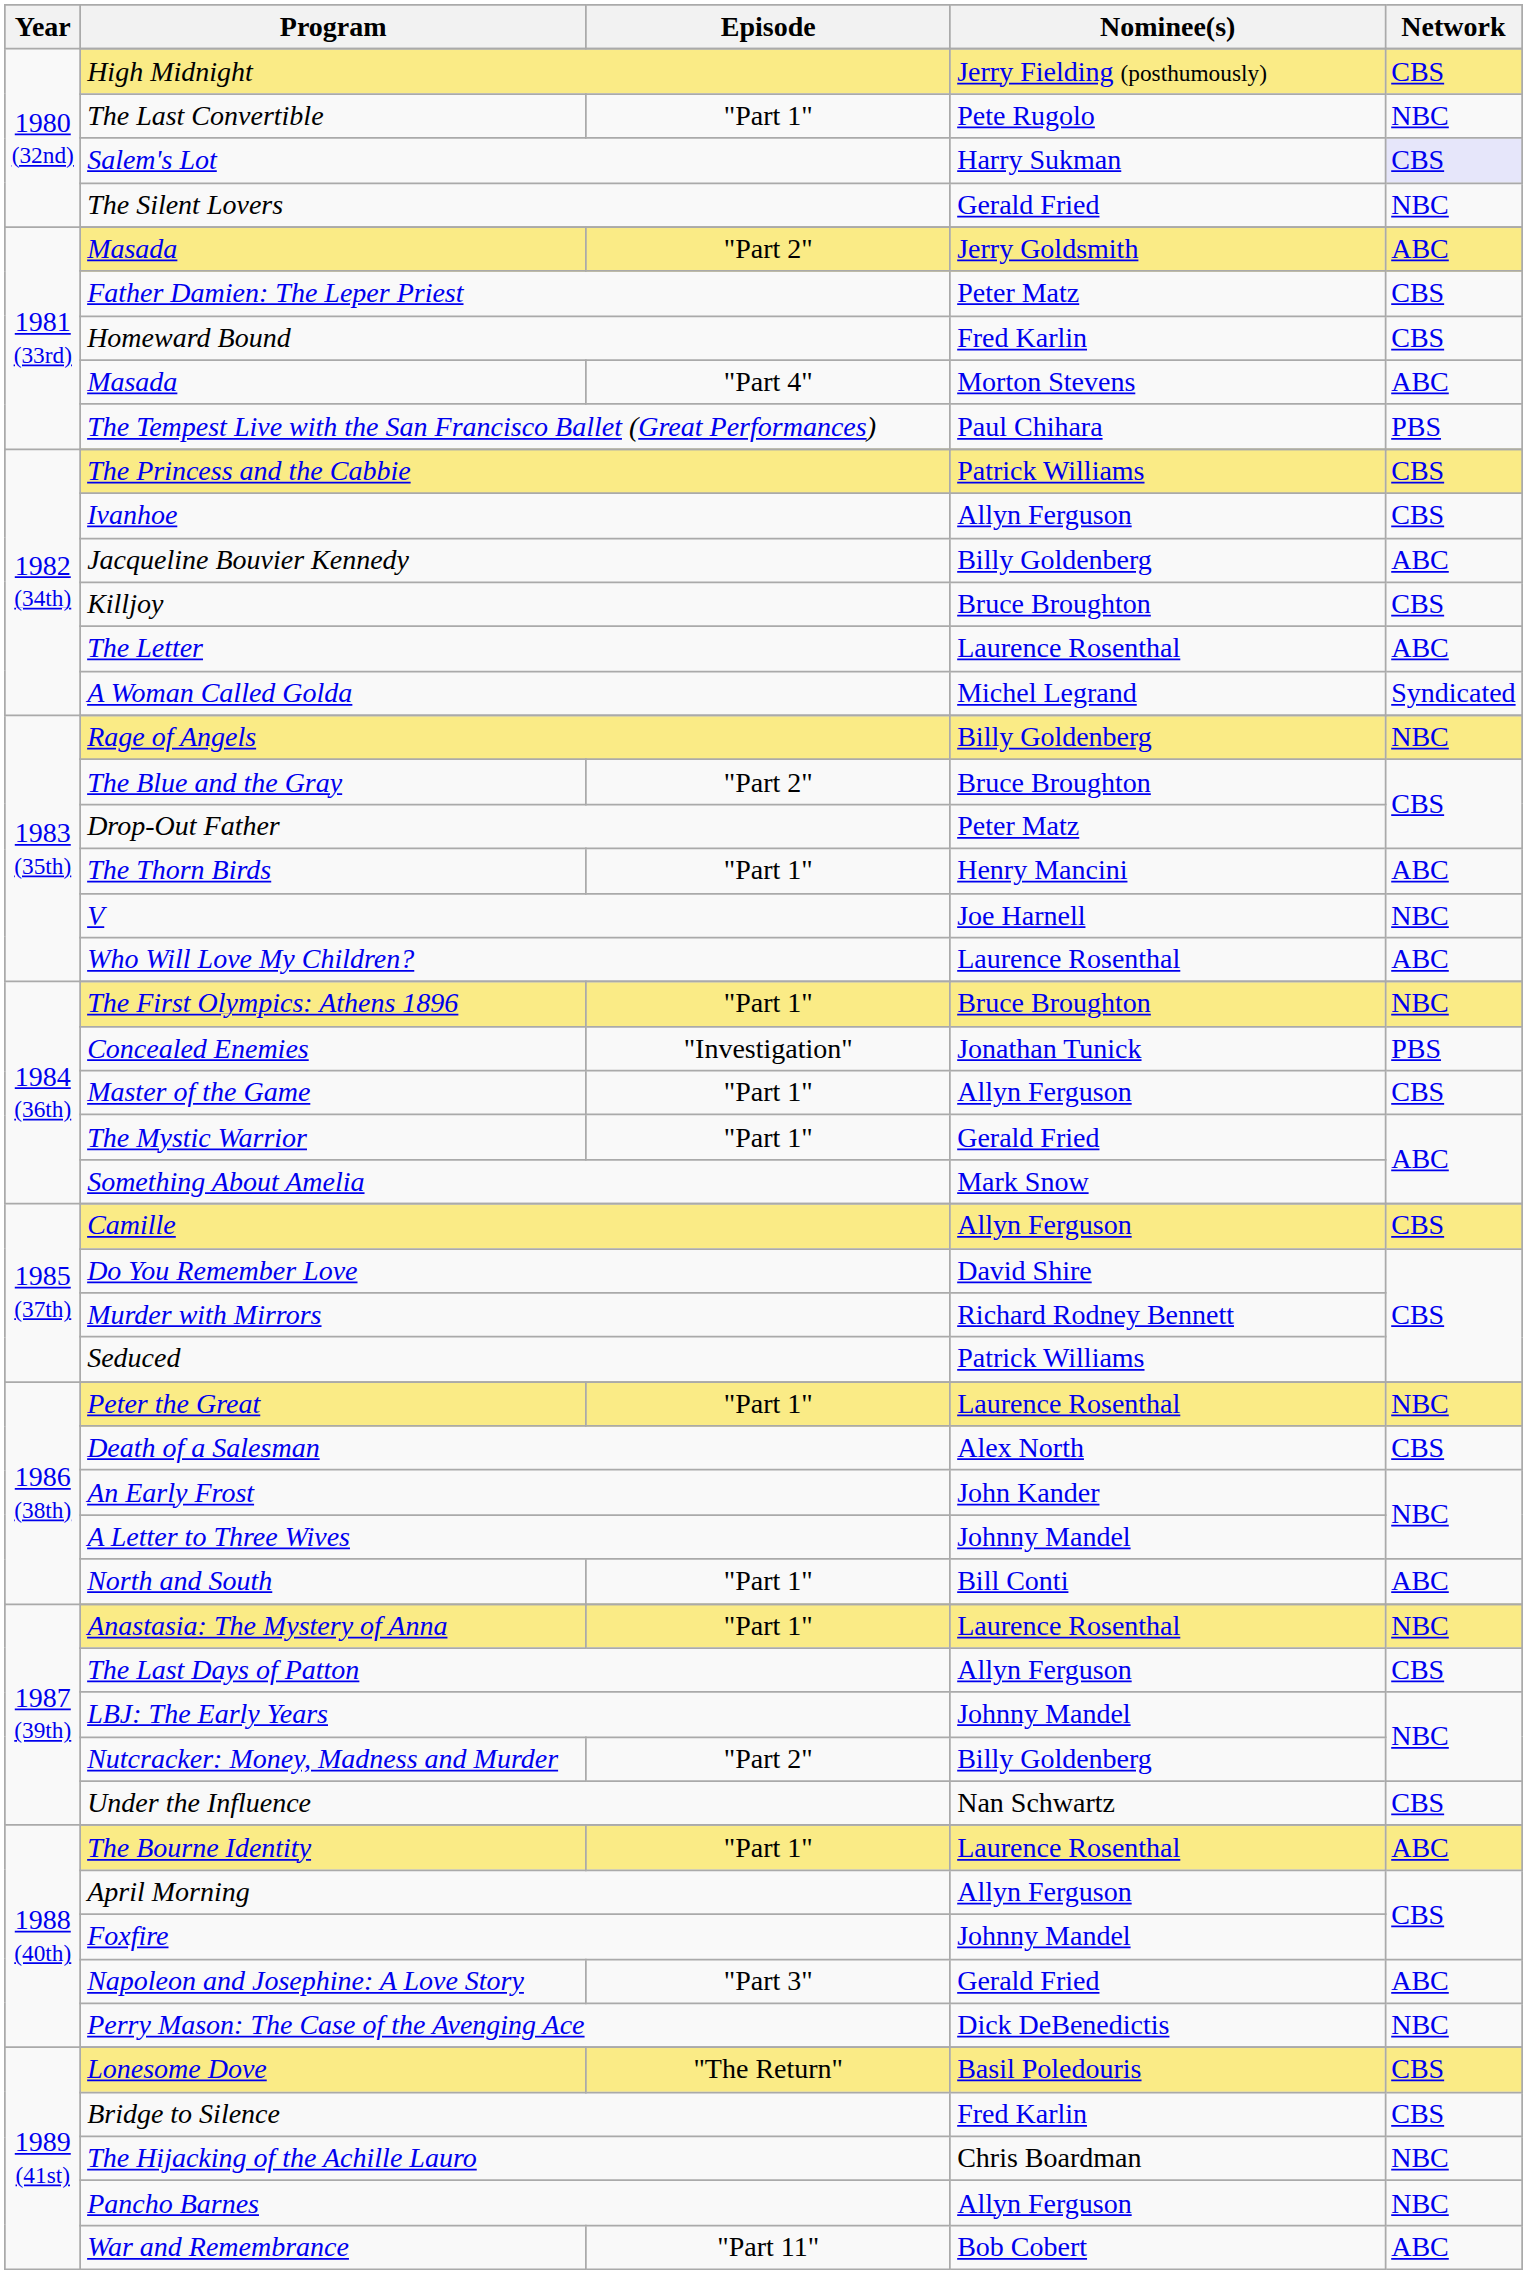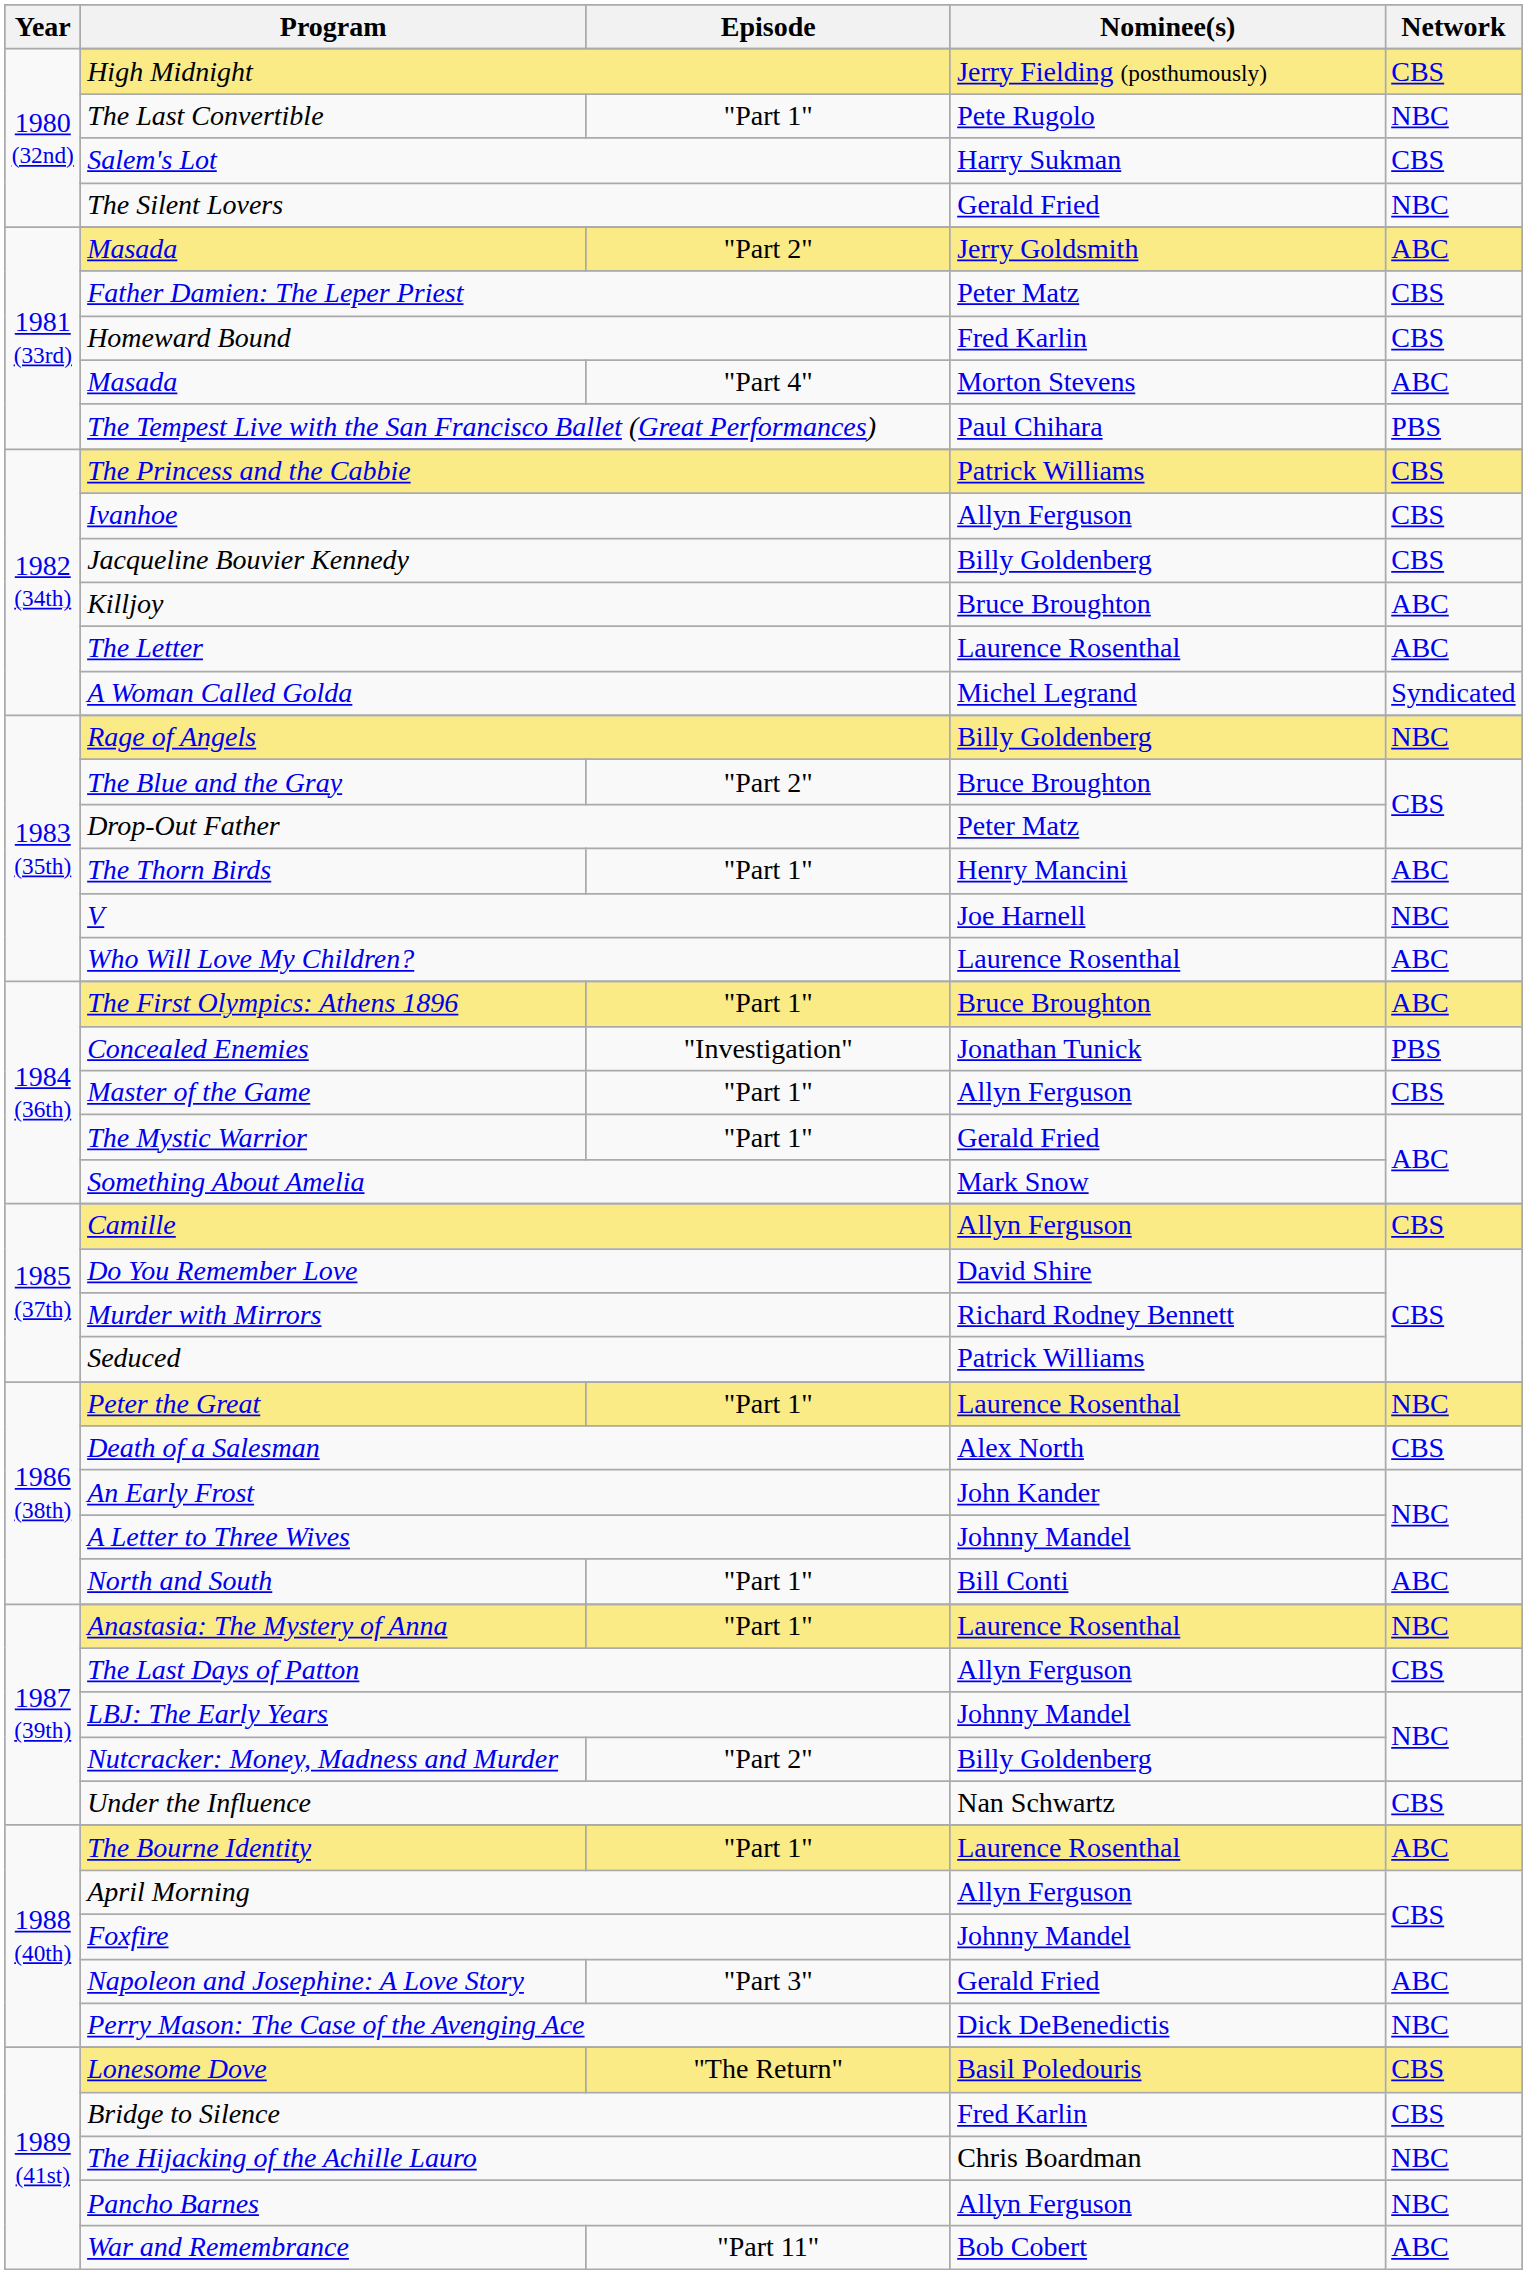(1418, 159) lavender background -> (1418, 159) no background
(1420, 559) ABC -> (1418, 559) CBS
(1418, 603) CBS -> (1420, 603) ABC
(1420, 1003) NBC -> (1420, 1003) ABC
